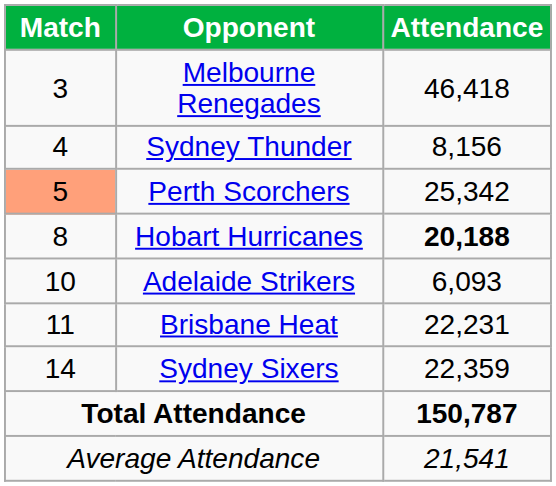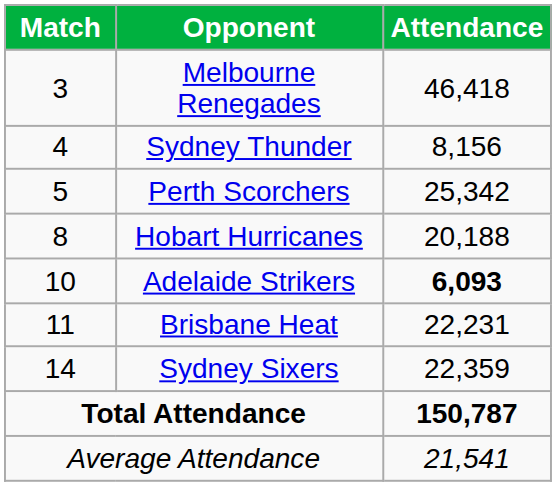(60, 192) lightsalmon background -> (60, 192) no background
(467, 236) bold -> (467, 236) normal
(467, 281) normal -> (467, 281) bold
